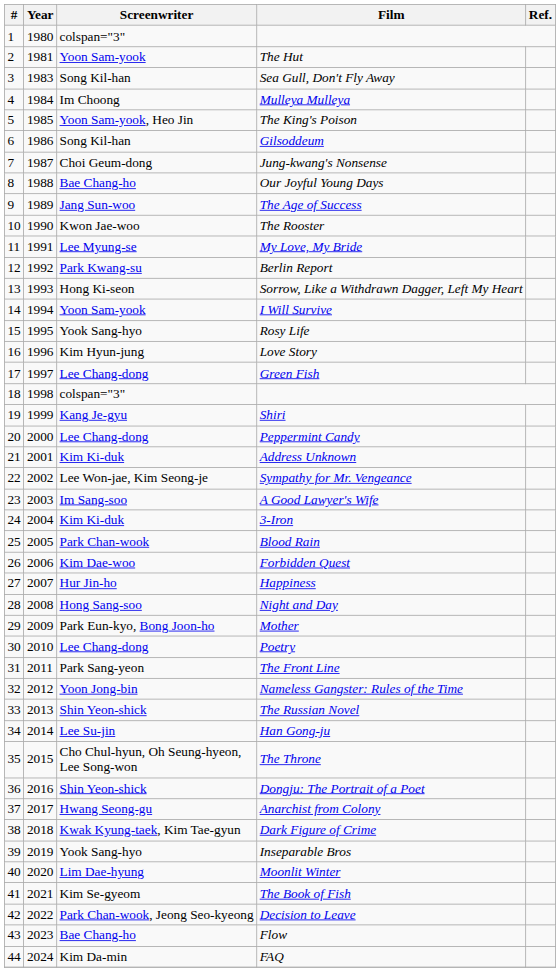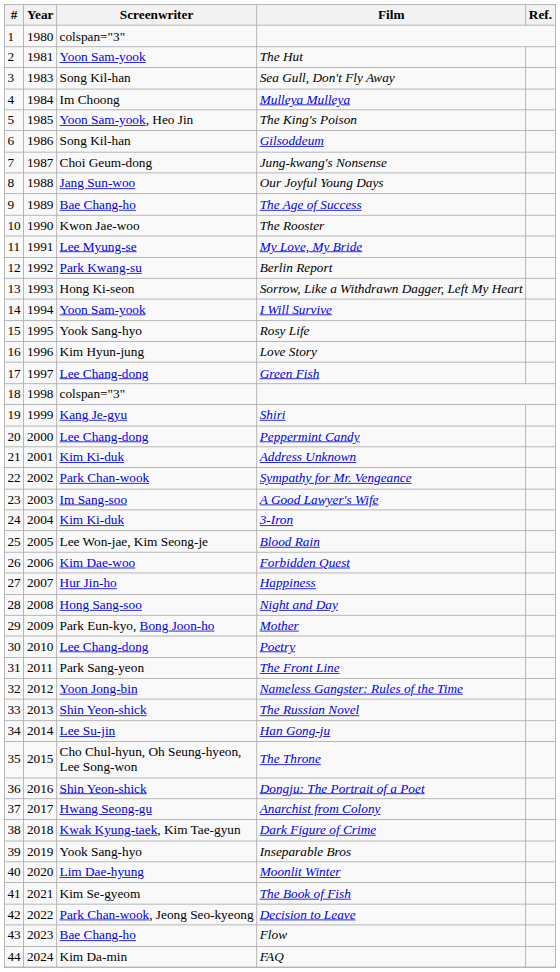(98, 183) Bae Chang-ho -> (97, 183) Jang Sun-woo
(97, 204) Jang Sun-woo -> (98, 204) Bae Chang-ho
(134, 478) Lee Won-jae, Kim Seong-je -> (104, 478) Park Chan-wook
(104, 541) Park Chan-wook -> (134, 541) Lee Won-jae, Kim Seong-je
